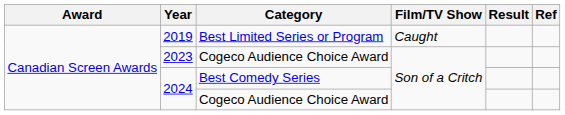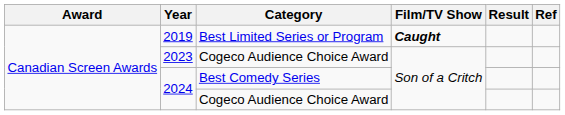(416, 36) normal -> (417, 36) bold
